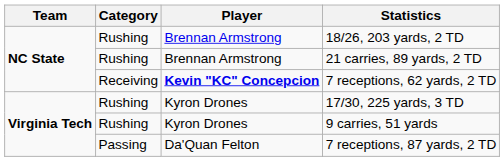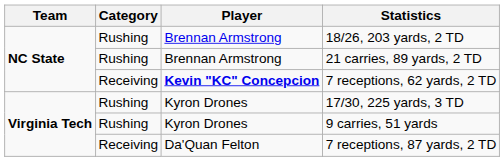(123, 145) Passing -> (128, 145) Receiving
